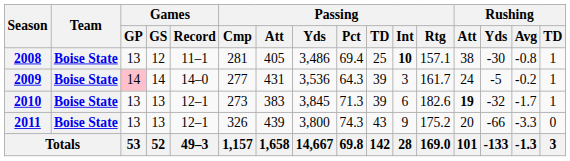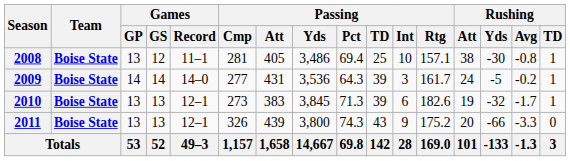(405, 58) bold -> (405, 58) normal
(133, 79) pink background -> (133, 79) no background
(467, 101) bold -> (467, 101) normal
